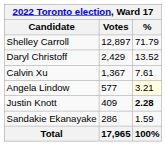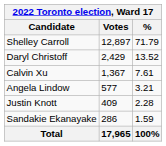(144, 88) lightyellow background -> (144, 88) no background
(144, 103) bold -> (144, 103) normal
